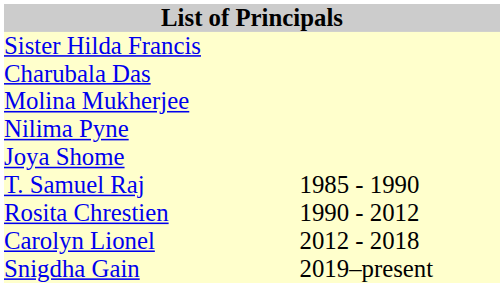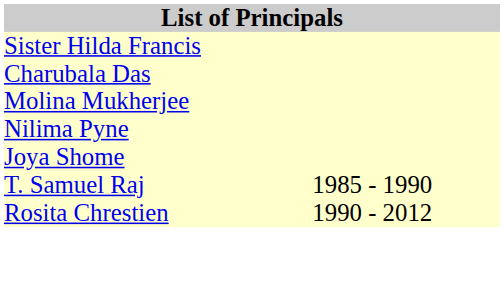- row: (79, 240)
- row: (72, 268)
